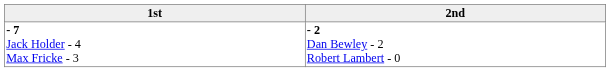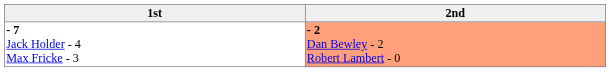(354, 44) no background -> (354, 44) lightsalmon background
